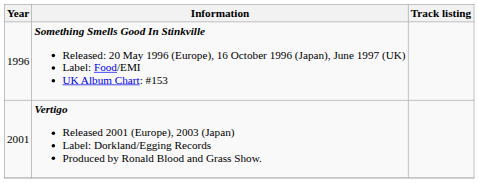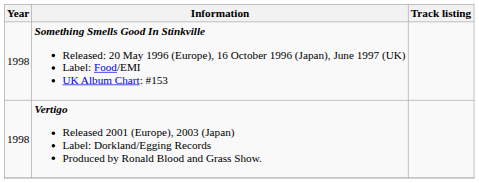(18, 61) 1996 -> (18, 61) 1998
(18, 139) 2001 -> (18, 139) 1998
